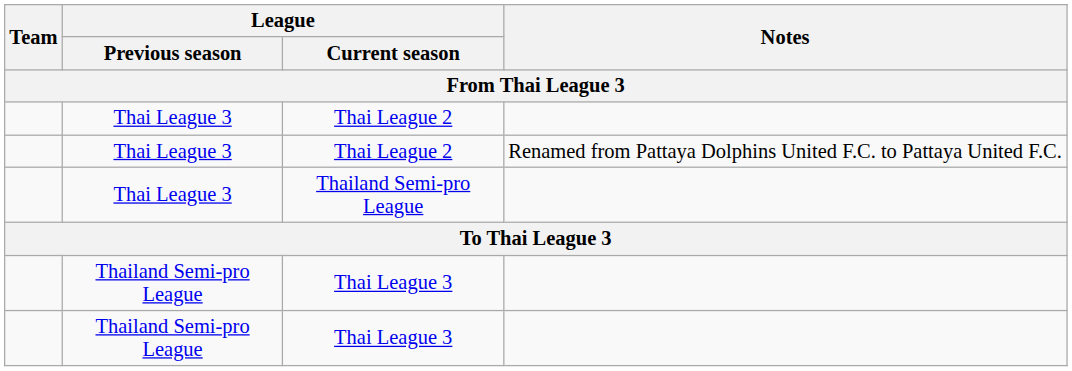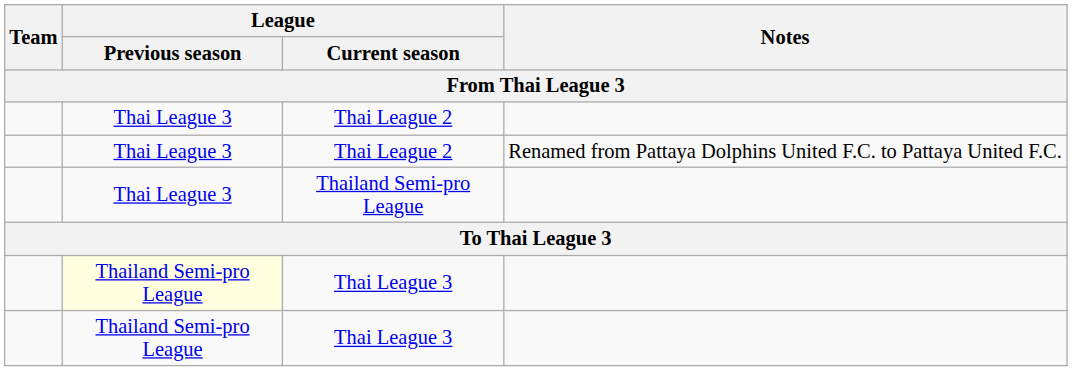(173, 282) no background -> (173, 282) lightyellow background
